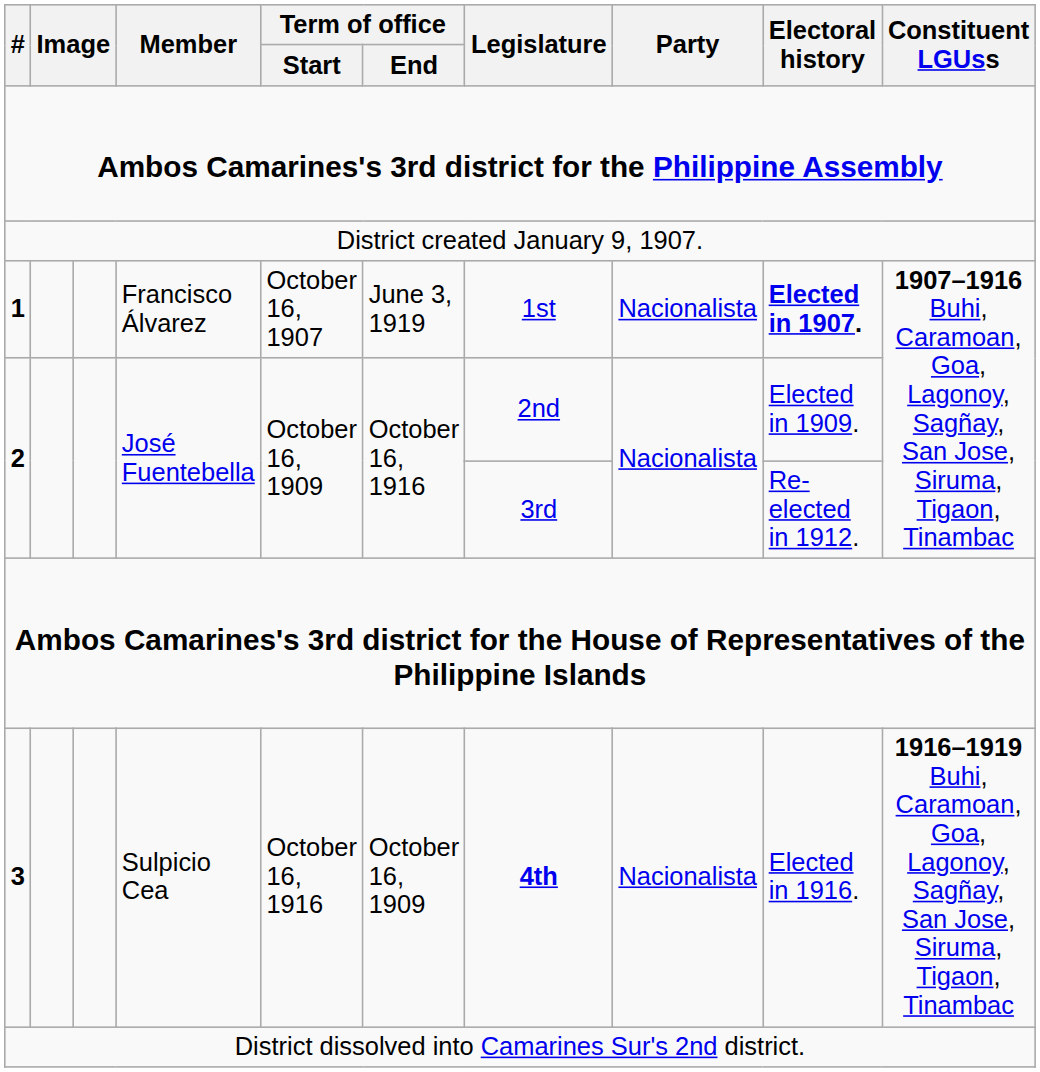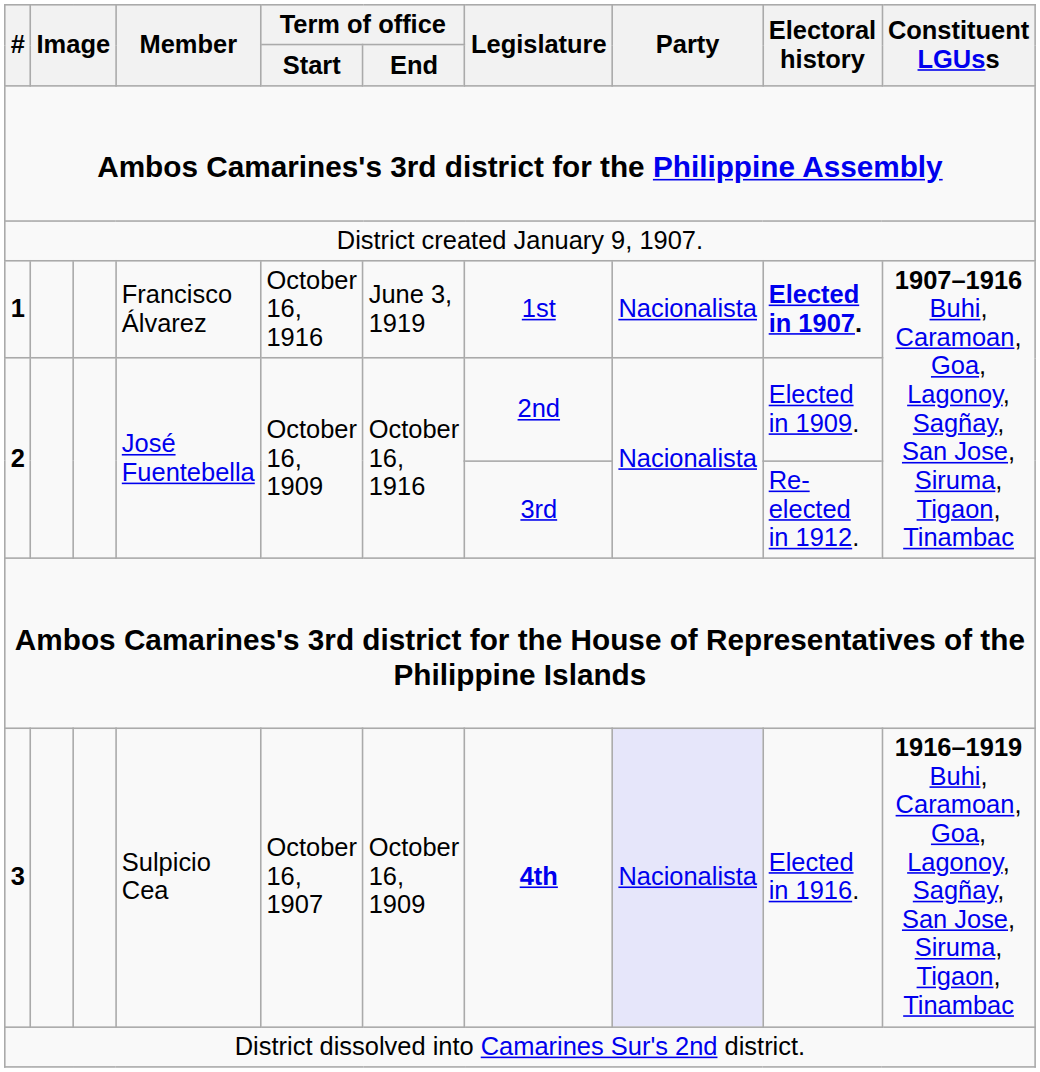(312, 309) October 16, 1907 -> (312, 309) October 16, 1916
(312, 877) October 16, 1916 -> (312, 877) October 16, 1907
(688, 877) no background -> (688, 877) lavender background
